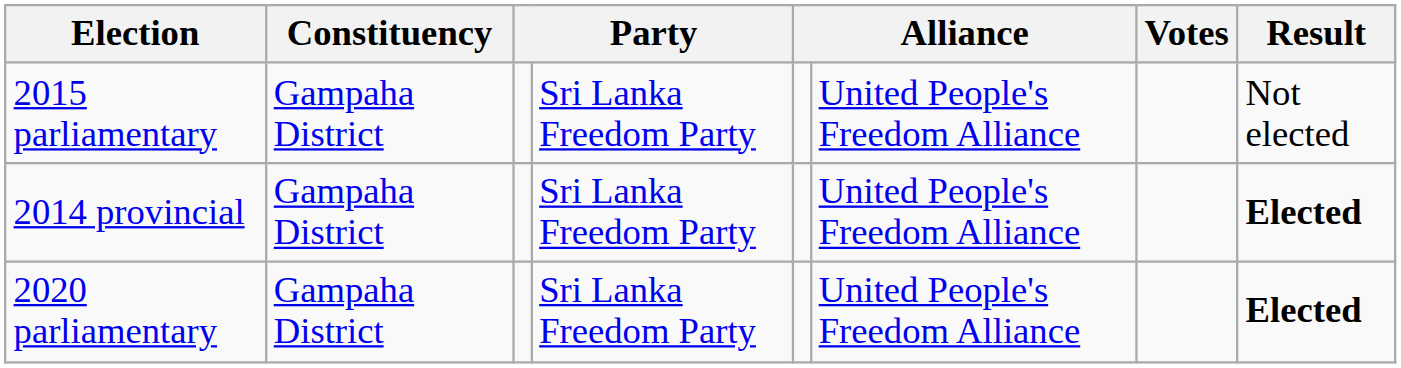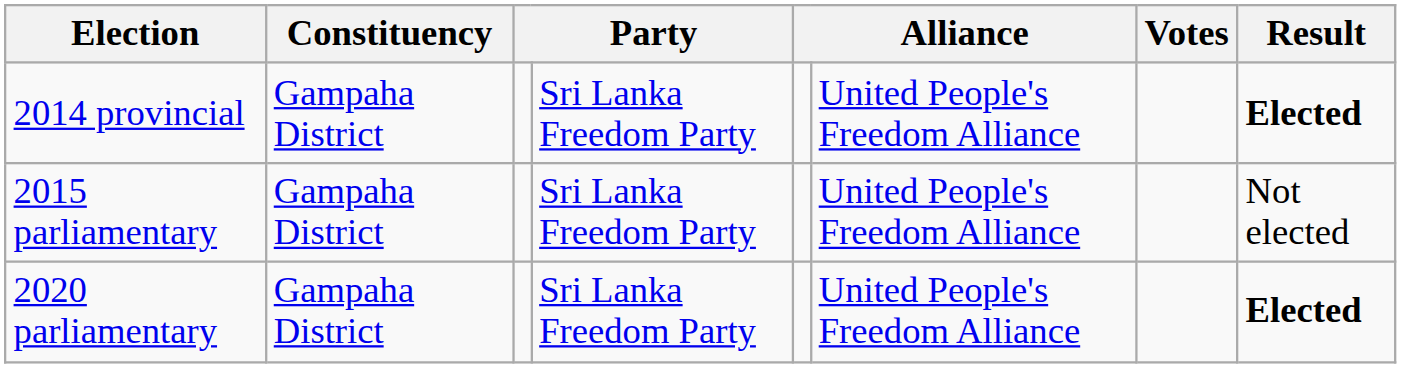rows swapped: (129, 211) <-> (115, 112)
